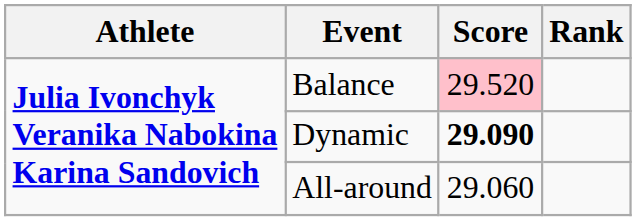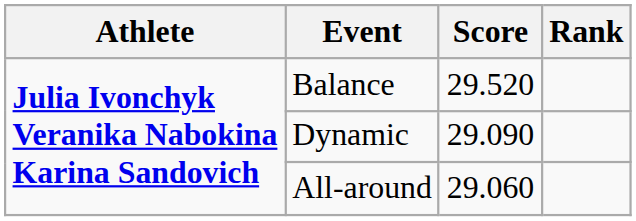(491, 83) pink background -> (491, 83) no background
(491, 136) bold -> (491, 136) normal
